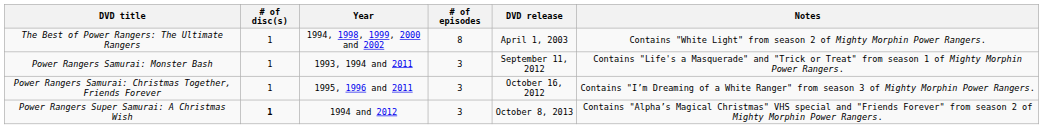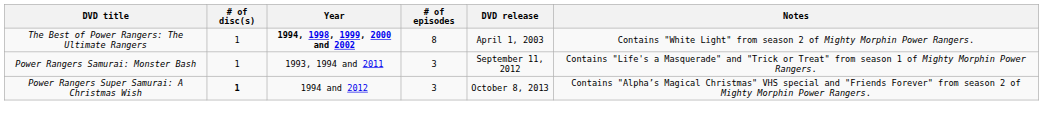(364, 40) normal -> (334, 40) bold
- row: (122, 88)
